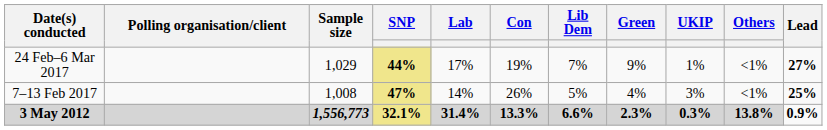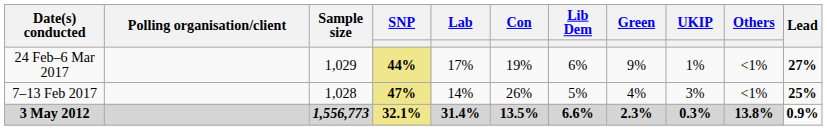(578, 64) 7% -> (578, 64) 6%
(341, 93) 1,008 -> (341, 93) 1,028
(519, 114) 13.3% -> (519, 114) 13.5%
